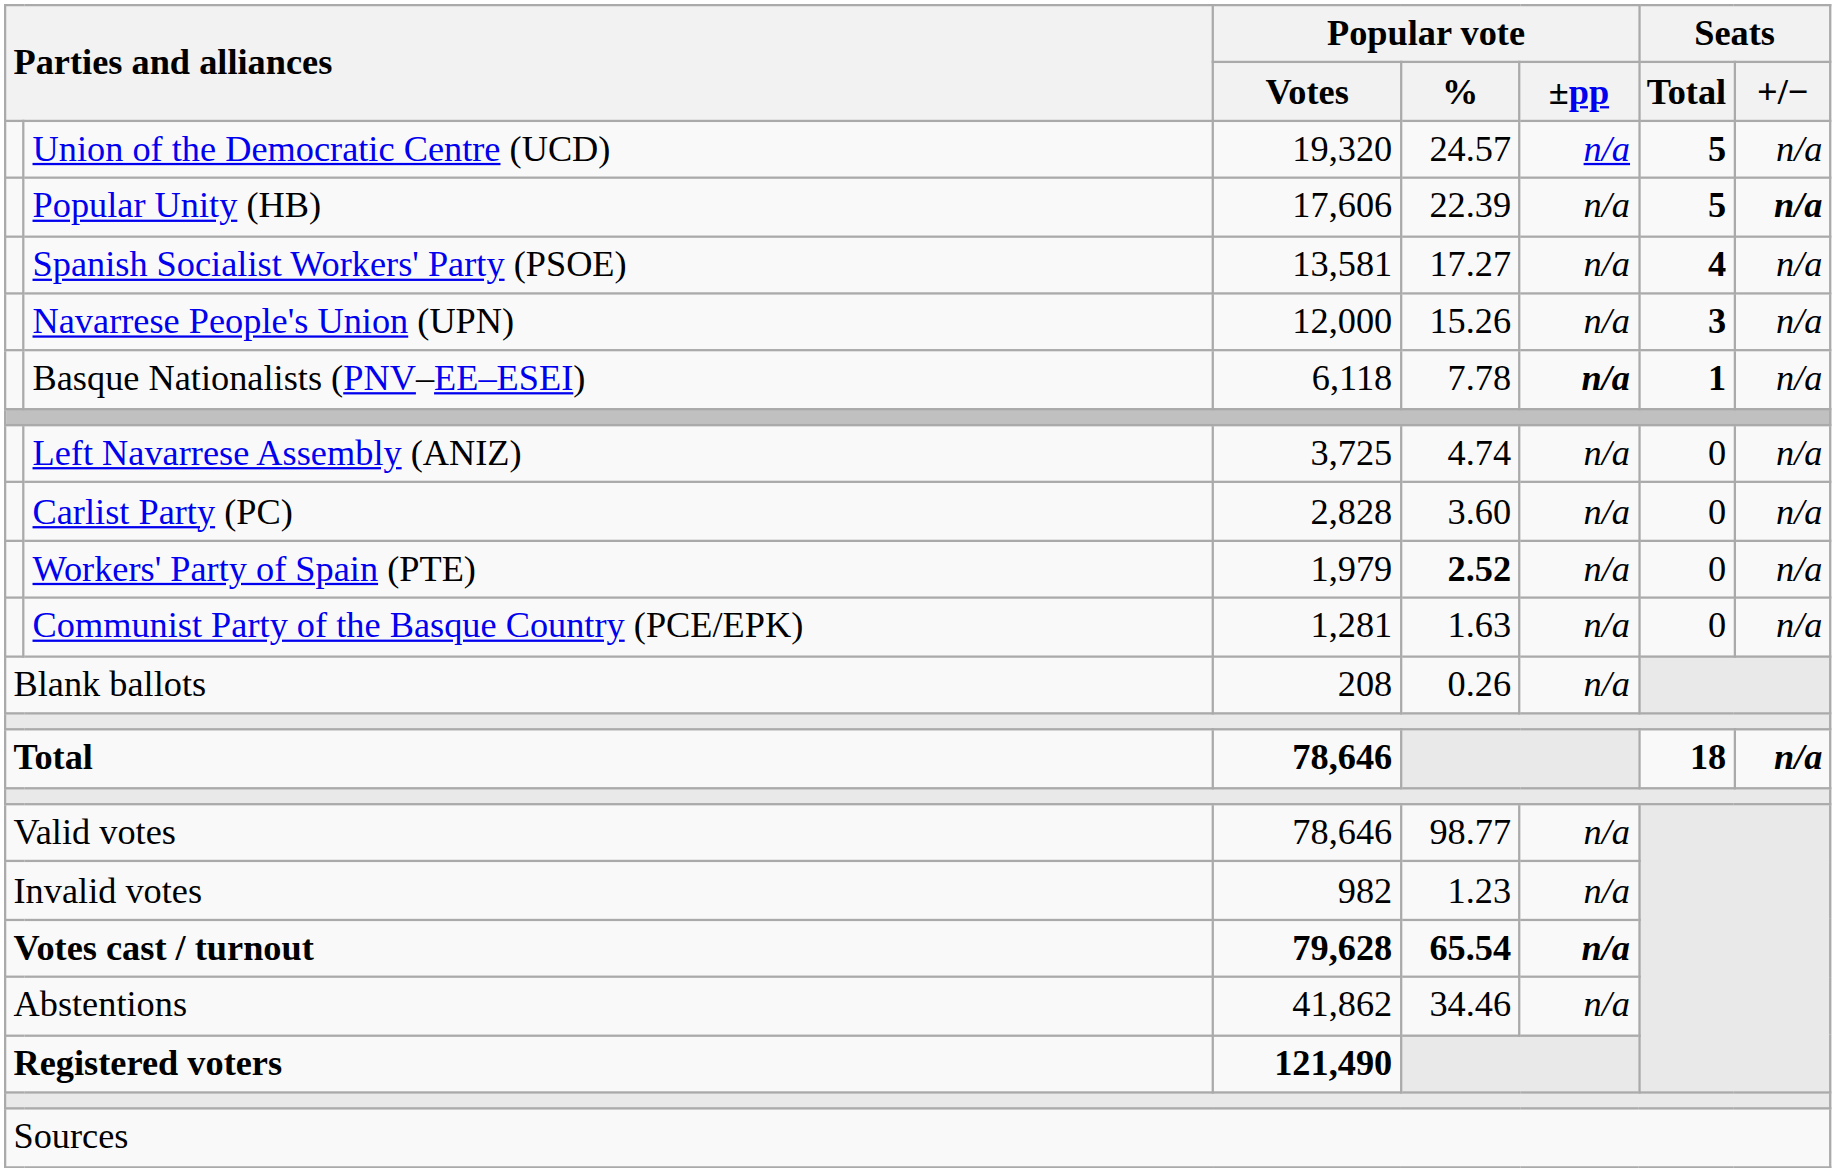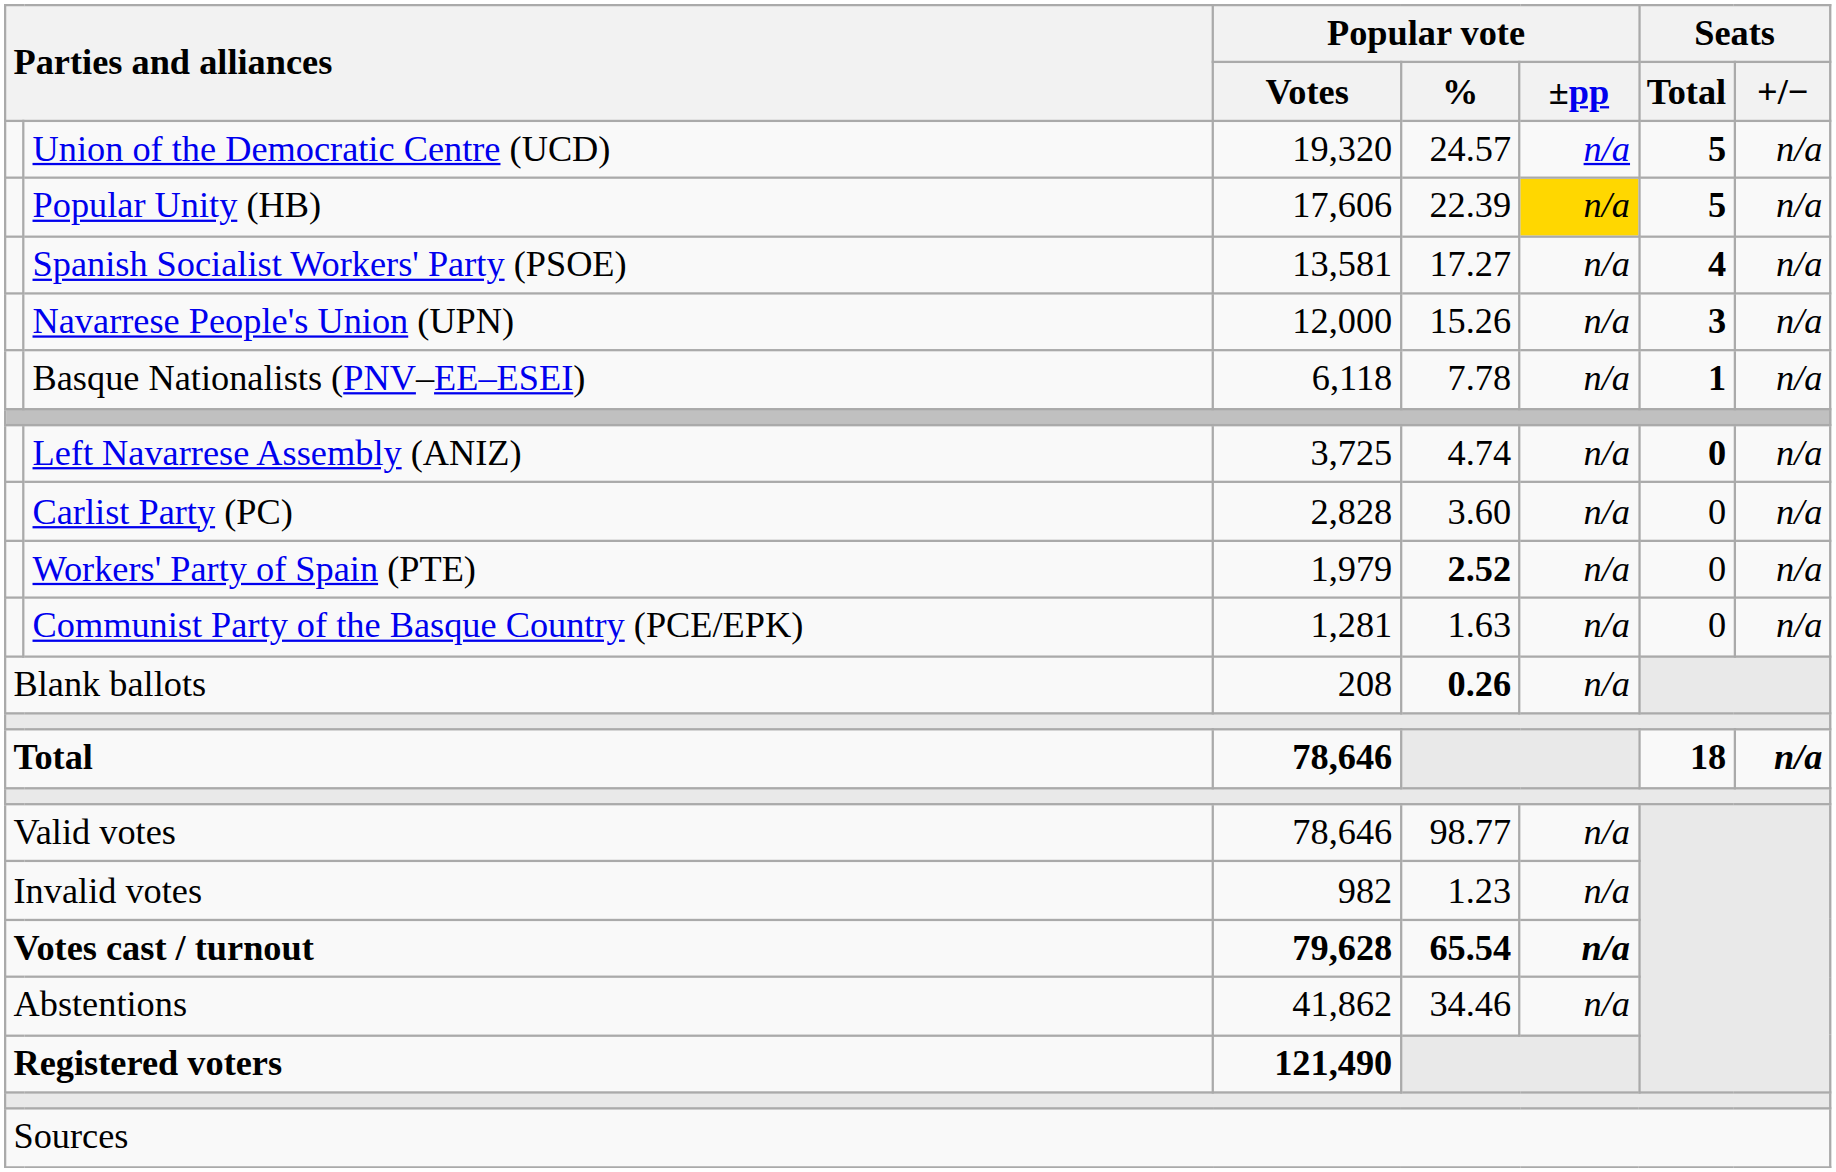(1607, 206) no background -> (1607, 206) gold background
(1798, 206) bold -> (1799, 206) normal
(1606, 378) bold -> (1607, 378) normal
(1717, 453) normal -> (1717, 453) bold
(1479, 683) normal -> (1479, 683) bold
